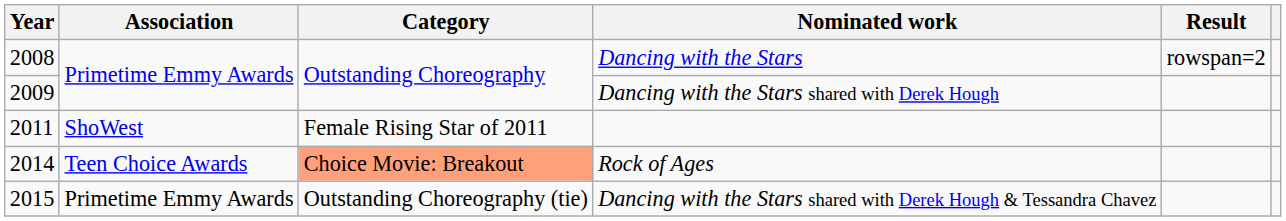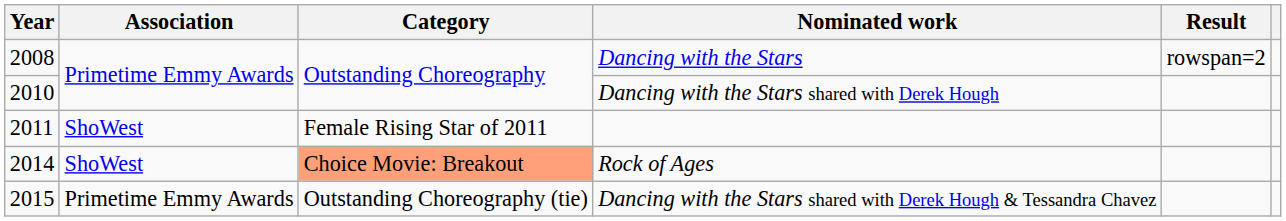(32, 92) 2009 -> (32, 92) 2010
(156, 163) Teen Choice Awards -> (104, 163) ShoWest
